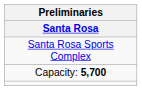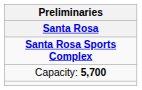(71, 50) normal -> (71, 50) bold
